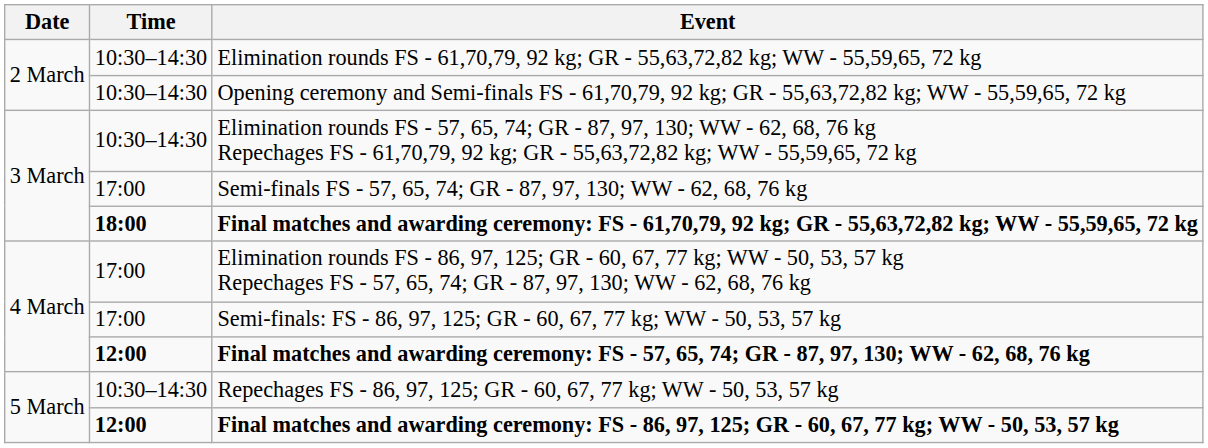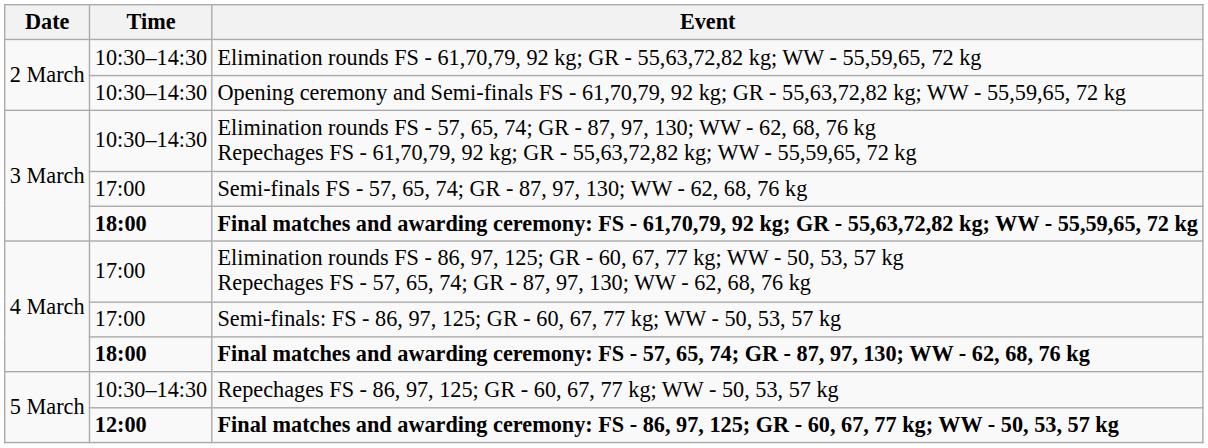(121, 354) 12:00 -> (121, 354) 18:00
